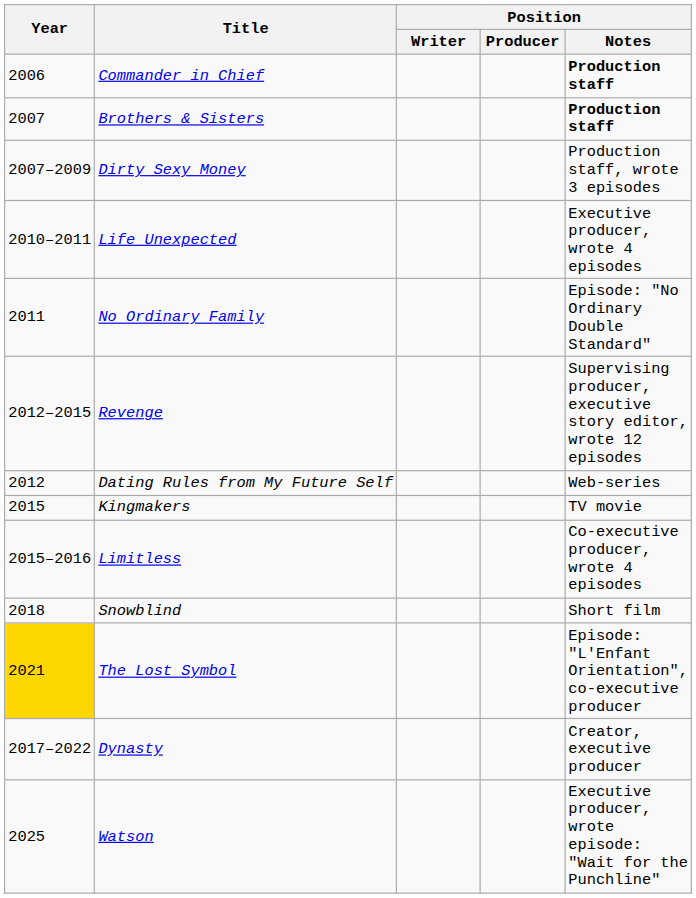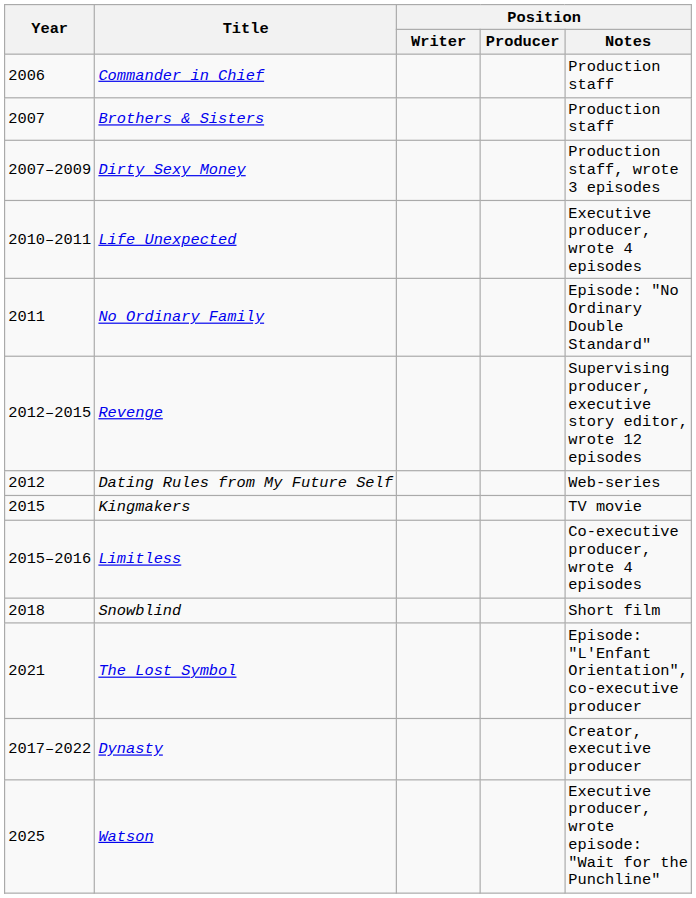(614, 76) bold -> (614, 76) normal
(614, 119) bold -> (614, 119) normal
(27, 671) gold background -> (27, 671) no background
